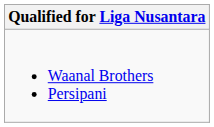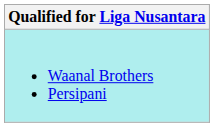(107, 85) no background -> (107, 85) paleturquoise background
